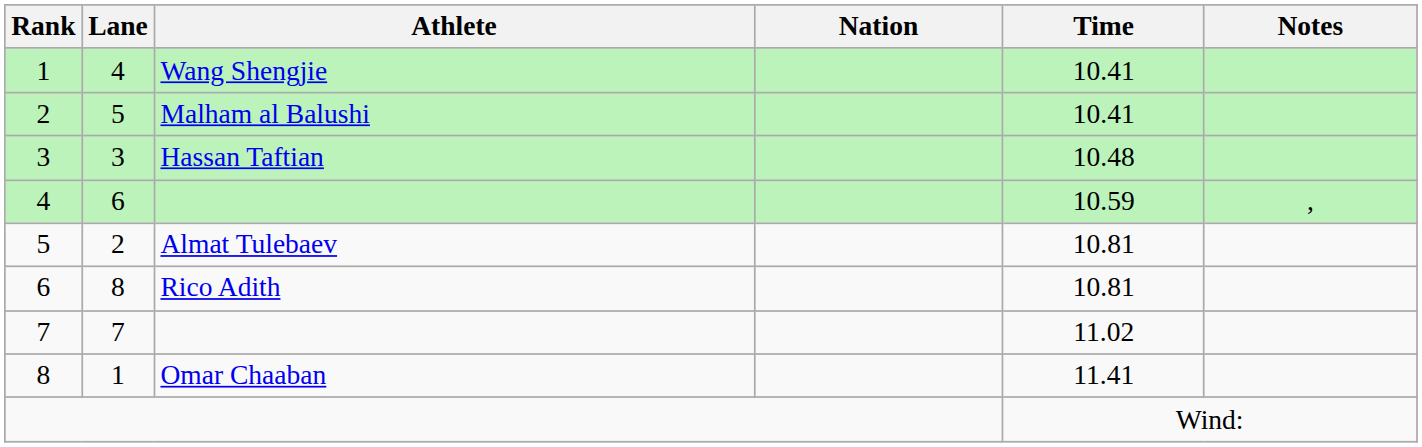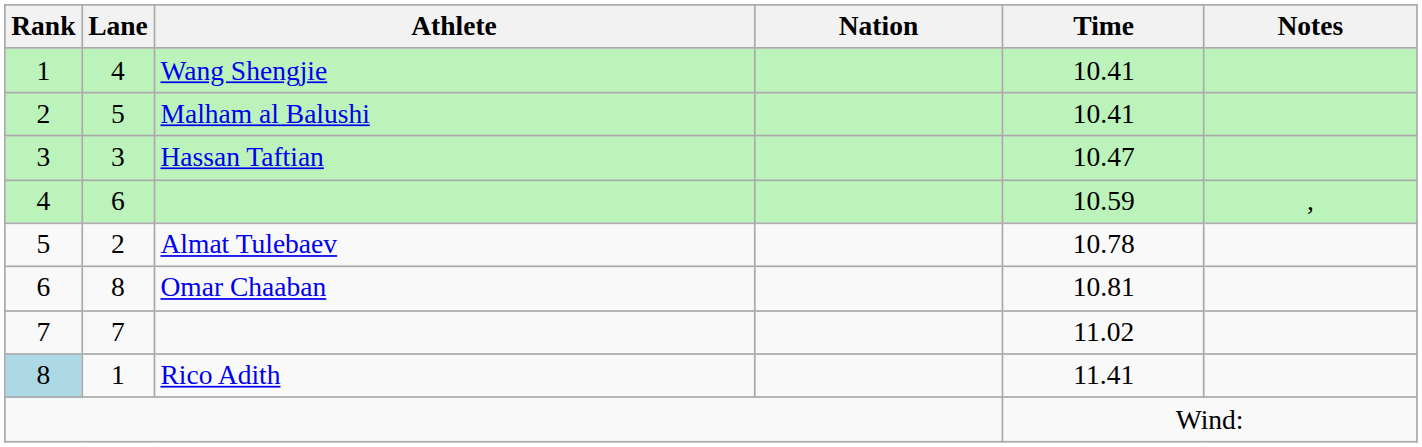(1104, 157) 10.48 -> (1104, 157) 10.47
(1104, 244) 10.81 -> (1104, 244) 10.78
(220, 288) Rico Adith -> (243, 288) Omar Chaaban
(43, 375) no background -> (43, 375) lightblue background
(243, 375) Omar Chaaban -> (220, 375) Rico Adith
